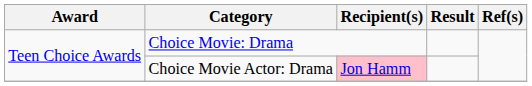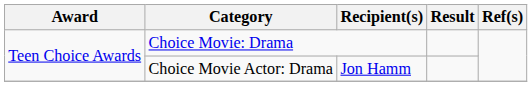(376, 68) pink background -> (376, 68) no background
